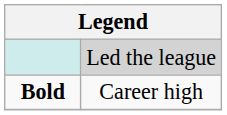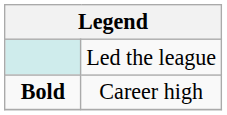(151, 57) lightgrey background -> (151, 57) no background
